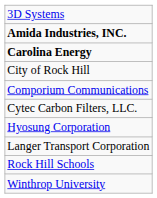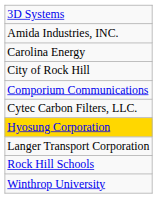(67, 33) bold -> (63, 33) normal
(50, 52) bold -> (46, 52) normal
(59, 127) no background -> (59, 127) gold background
